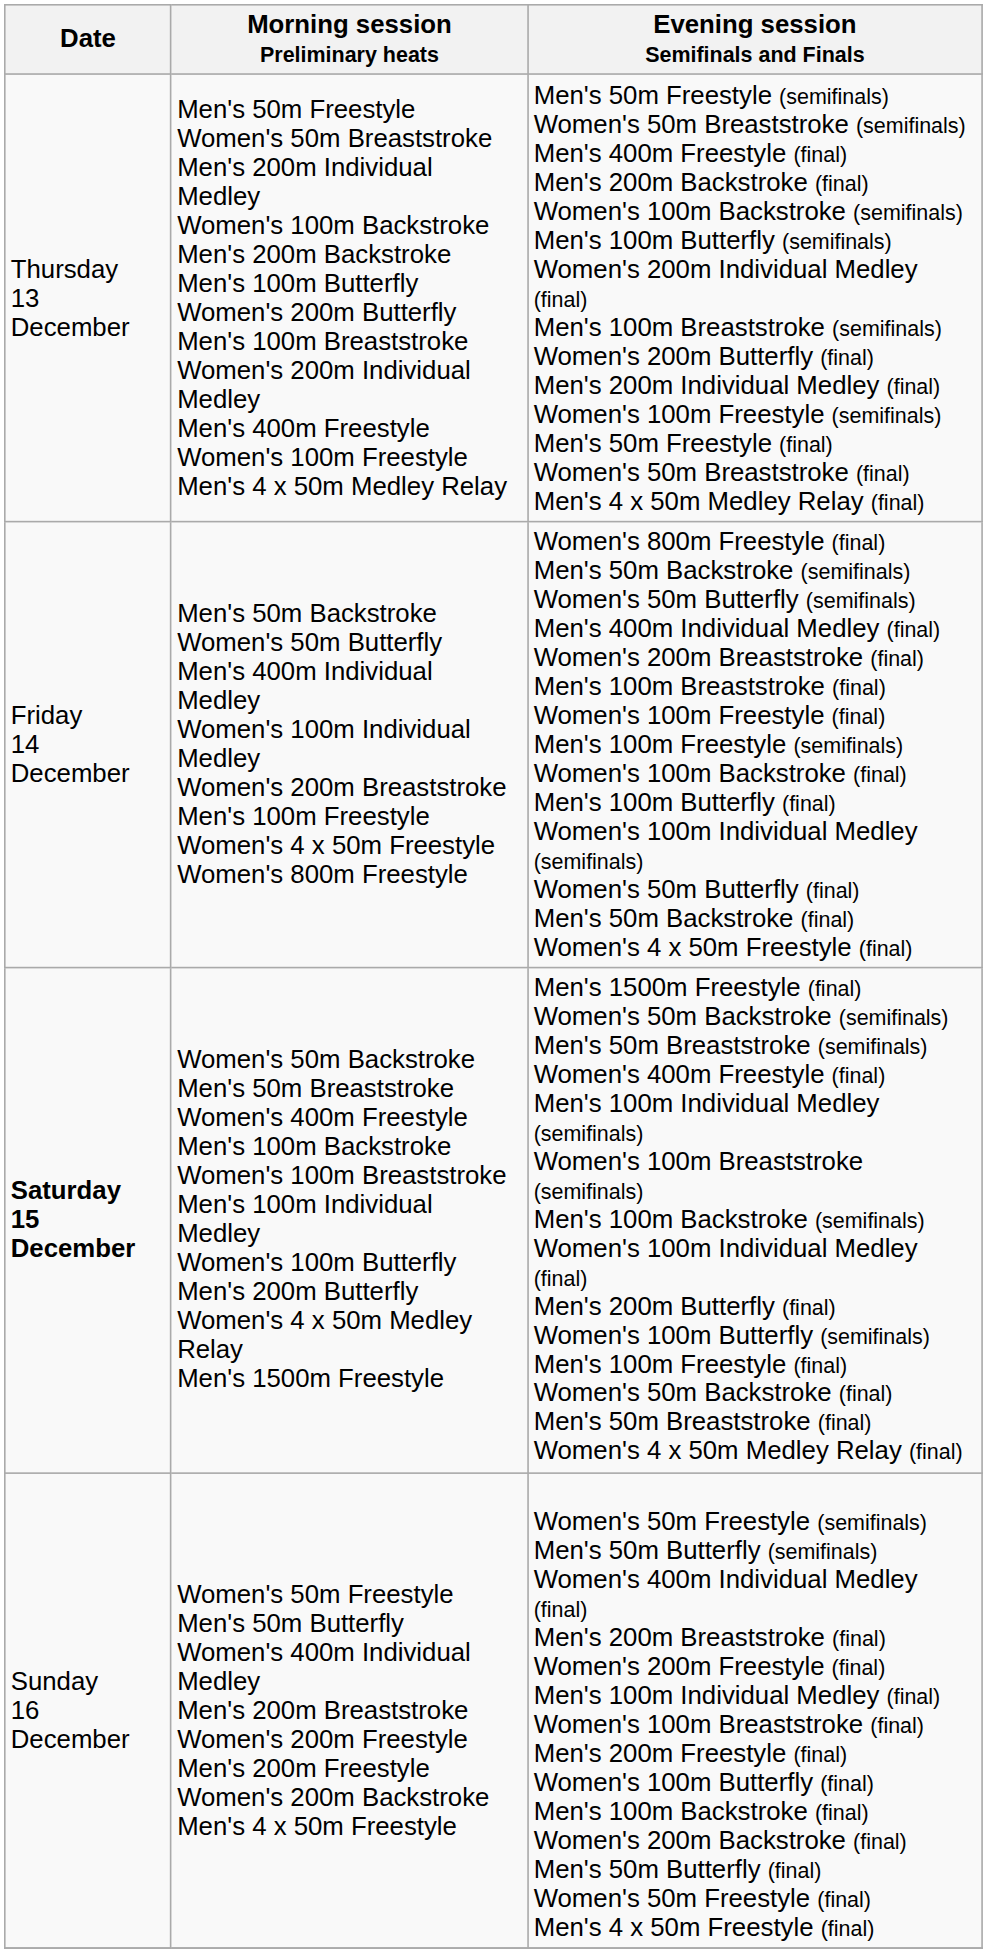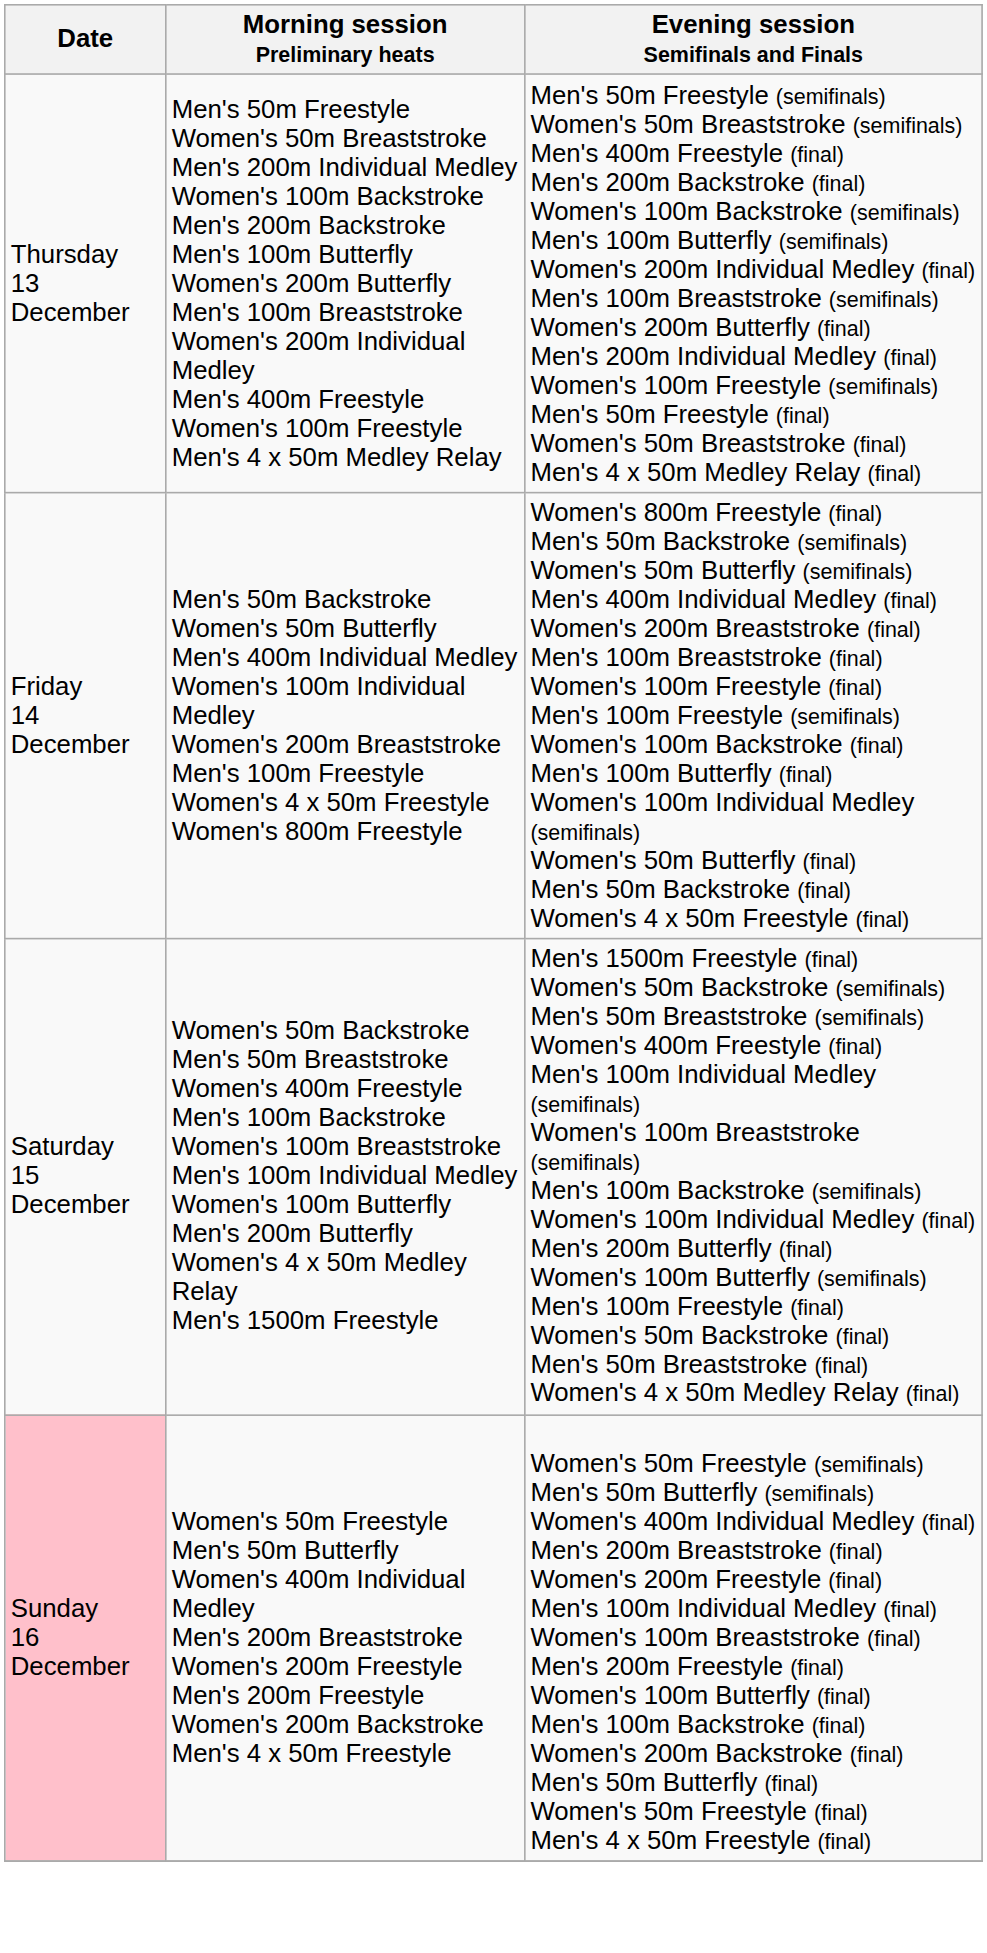(73, 1219) bold -> (70, 1176) normal
(70, 1709) no background -> (70, 1637) pink background
